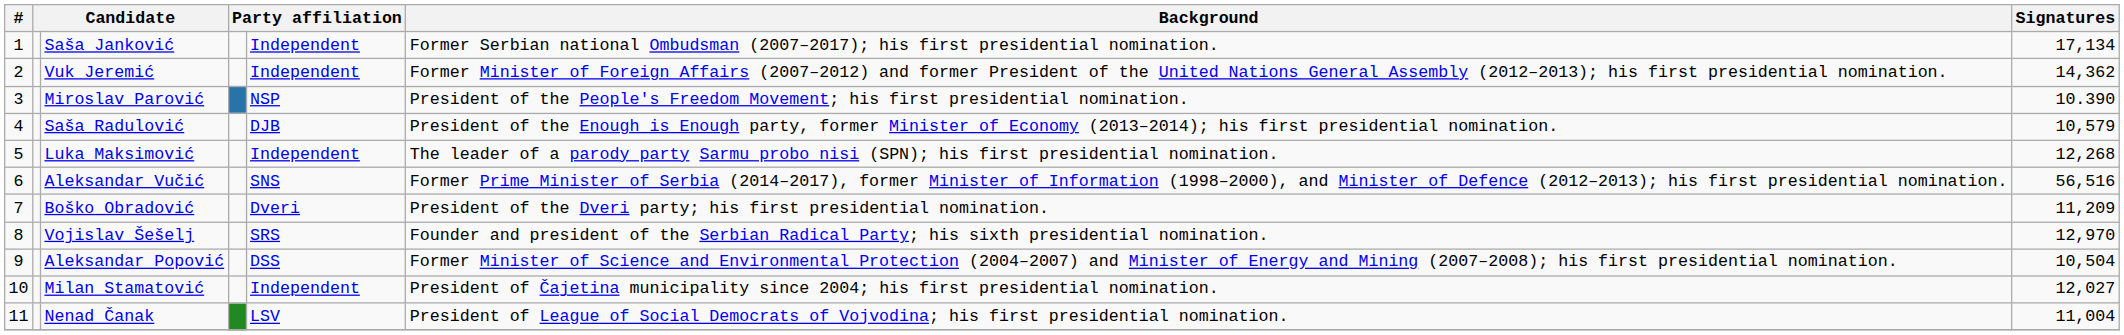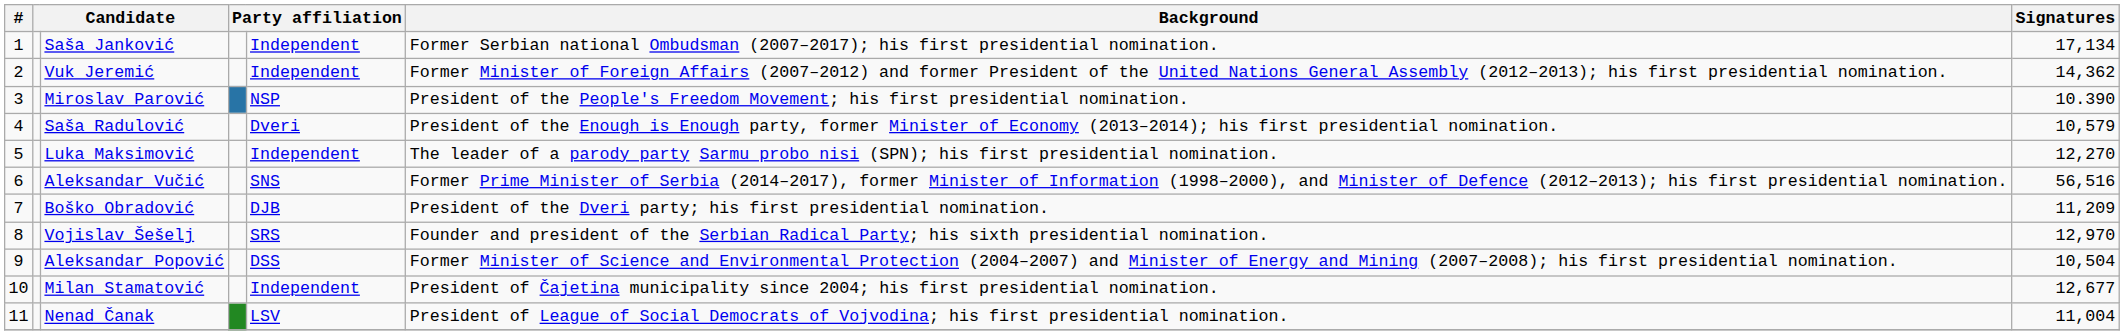(265, 127) DJB -> (275, 127) Dveri
(2085, 154) 12,268 -> (2085, 154) 12,270
(275, 208) Dveri -> (265, 208) DJB
(2085, 289) 12,027 -> (2085, 289) 12,677
